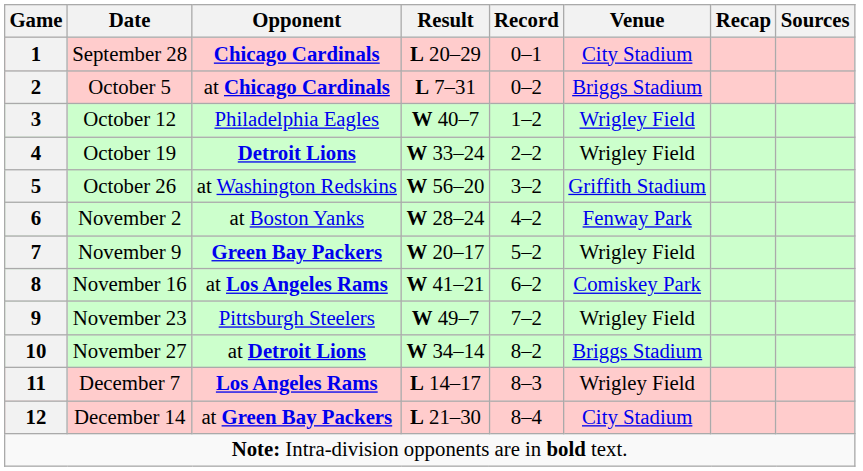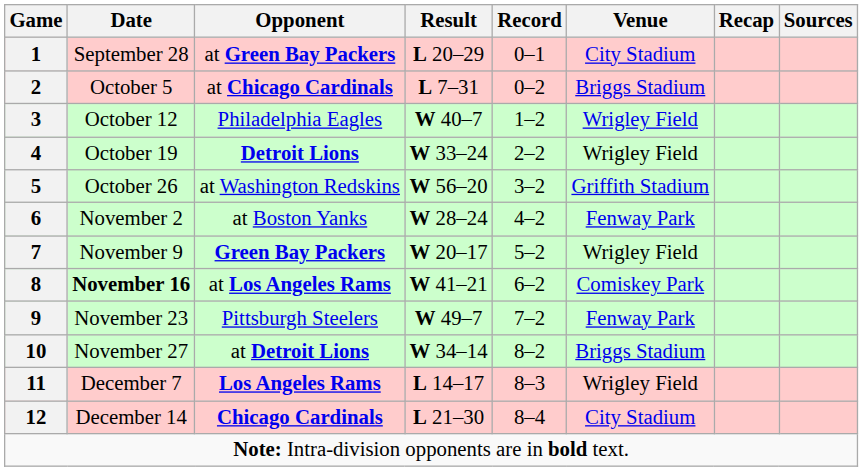(297, 53) Chicago Cardinals -> (300, 53) at Green Bay Packers
(130, 284) normal -> (131, 284) bold
(637, 317) Wrigley Field -> (640, 317) Fenway Park
(297, 416) at Green Bay Packers -> (300, 416) Chicago Cardinals
